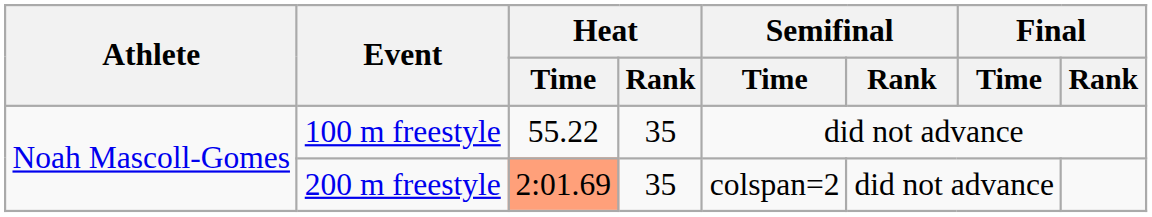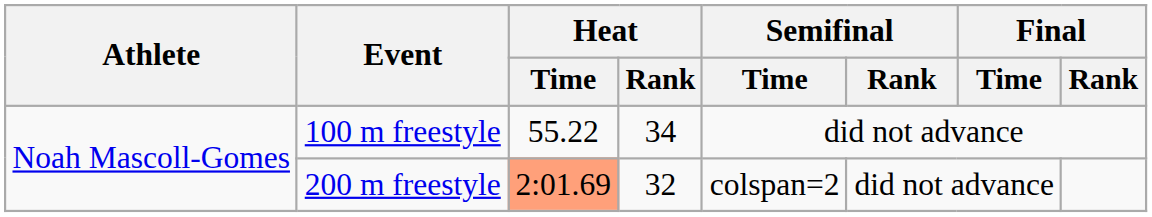(660, 132) 35 -> (660, 132) 34
(660, 184) 35 -> (660, 184) 32
